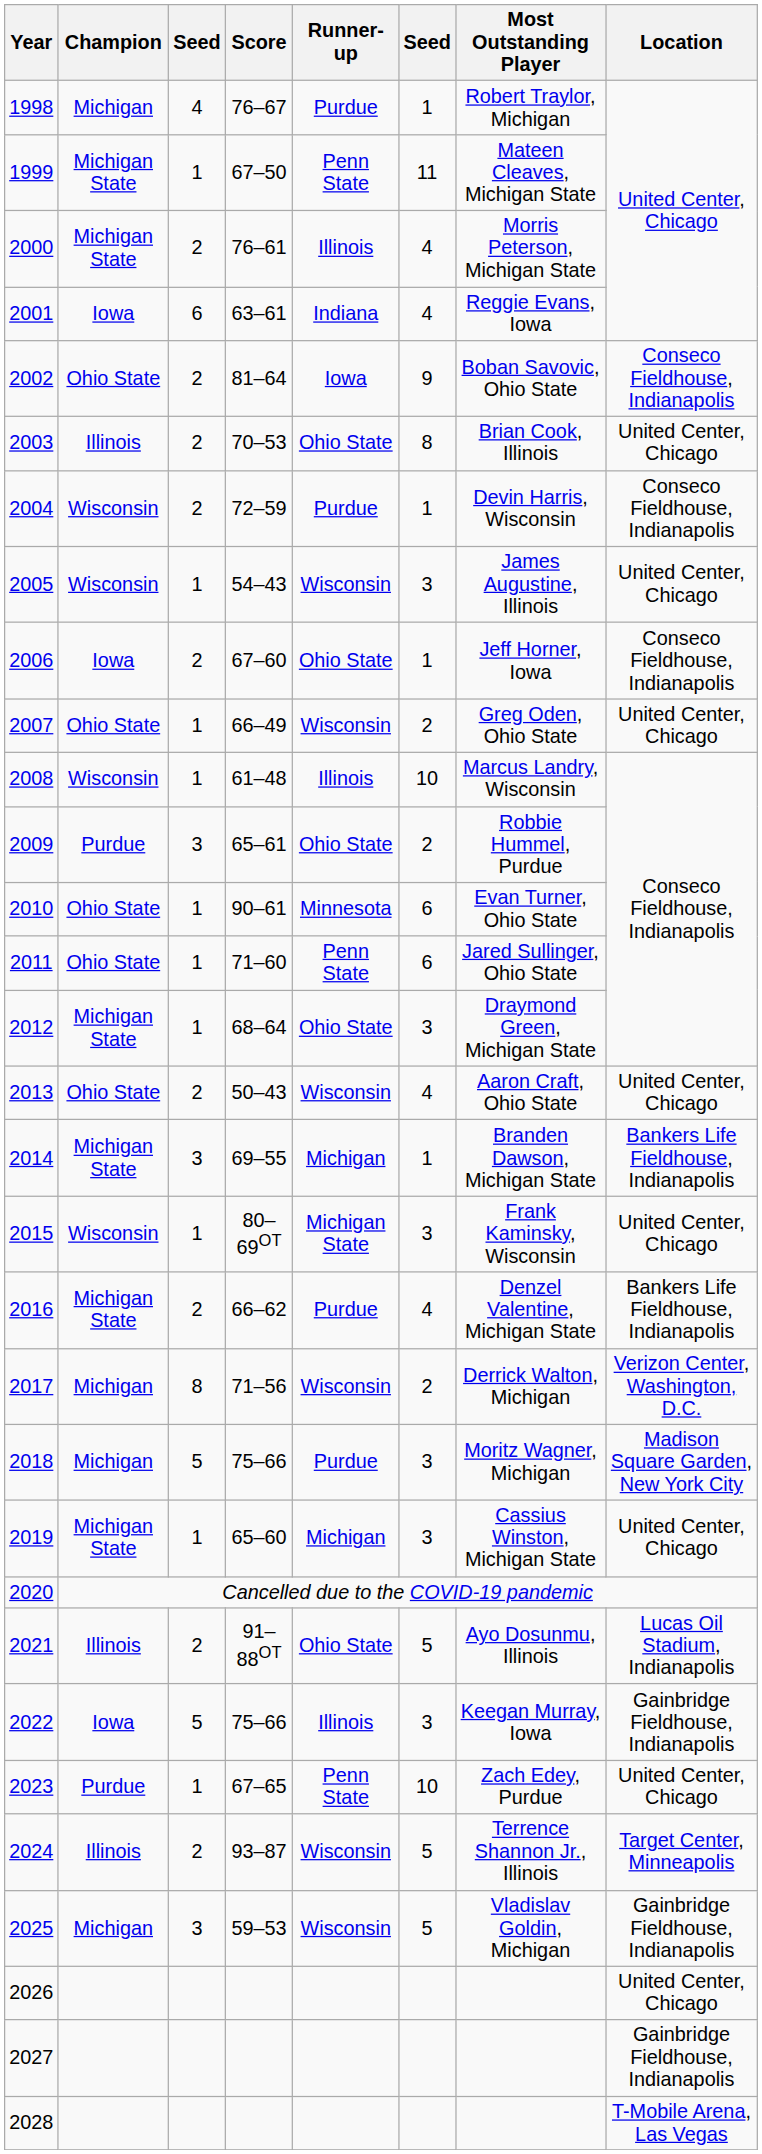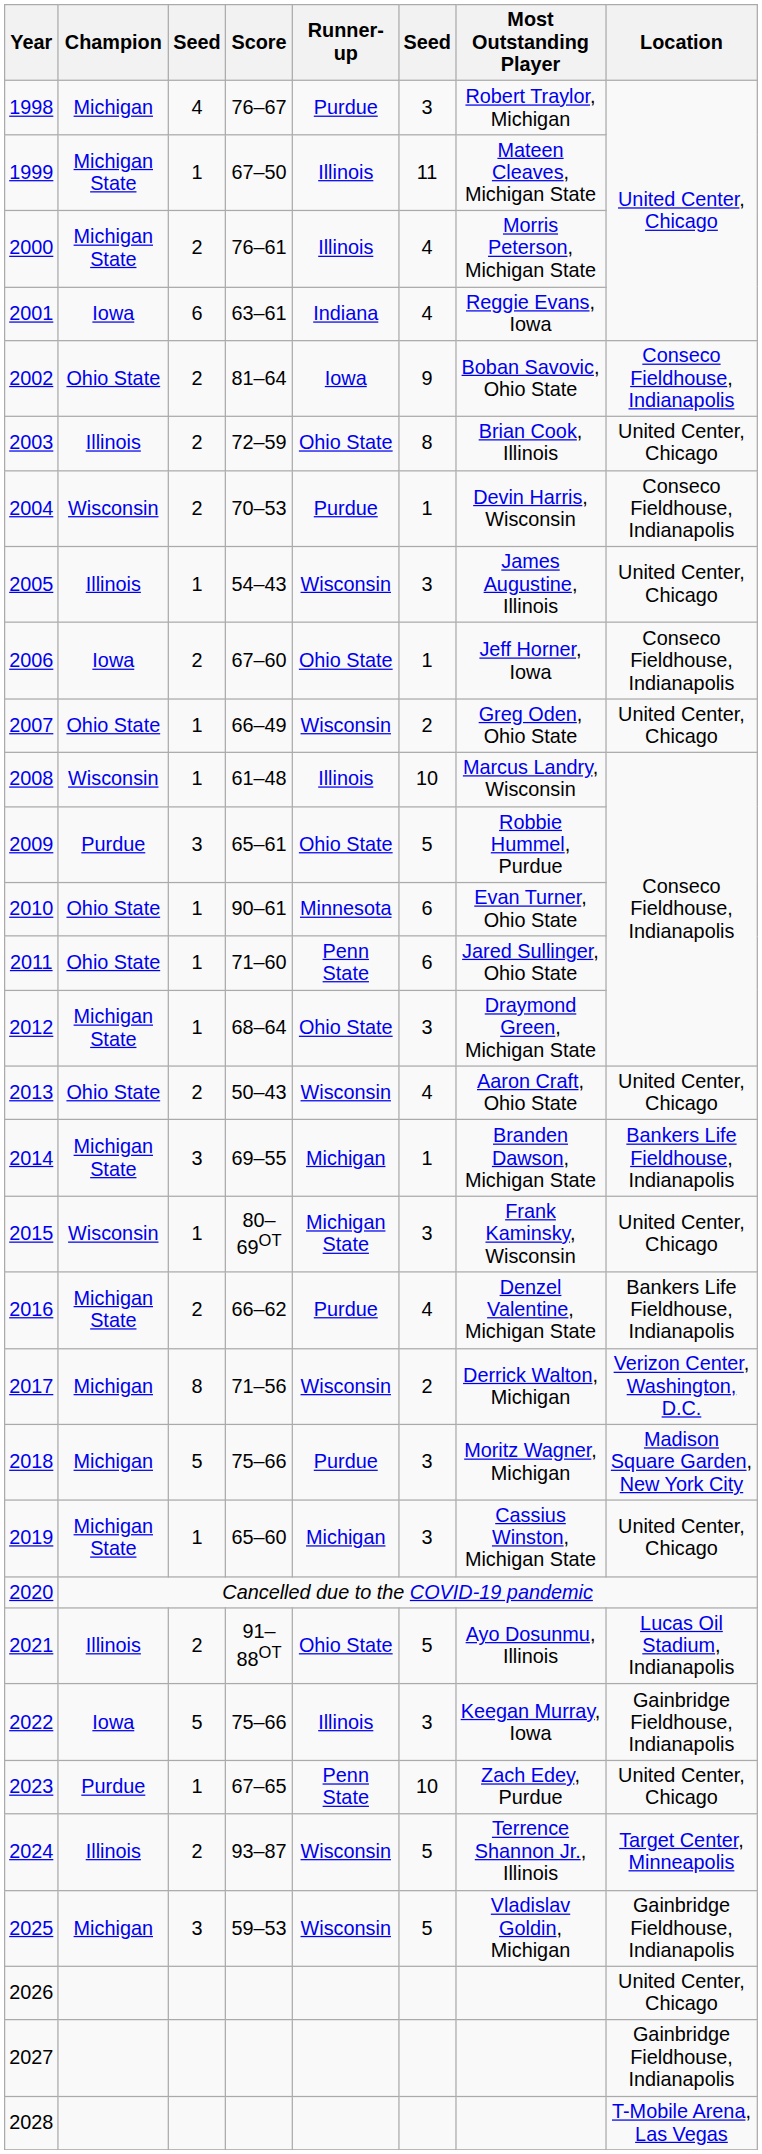(427, 107) 1 -> (427, 107) 3
(346, 172) Penn State -> (346, 172) Illinois
(259, 443) 70–53 -> (259, 443) 72–59
(259, 508) 72–59 -> (259, 508) 70–53
(113, 584) Wisconsin -> (113, 584) Illinois
(427, 844) 2 -> (427, 844) 5
